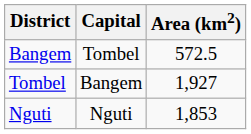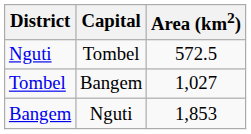(40, 54) Bangem -> (30, 54) Nguti
(196, 83) 1,927 -> (196, 83) 1,027
(30, 113) Nguti -> (40, 113) Bangem
